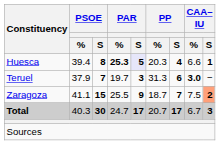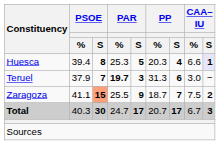(119, 61) bold -> (119, 61) normal
(141, 61) lavender background -> (141, 61) no background
(210, 61) no background -> (210, 61) lavender background
(119, 78) normal -> (119, 78) bold
(194, 78) bold -> (194, 78) normal
(100, 94) no background -> (100, 94) lightsalmon background
(210, 94) lightsalmon background -> (210, 94) no background
